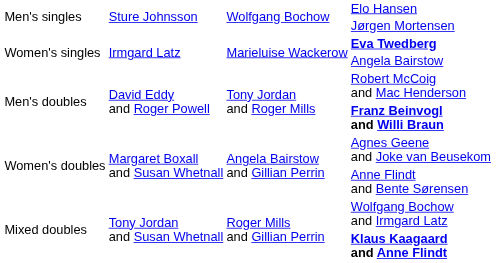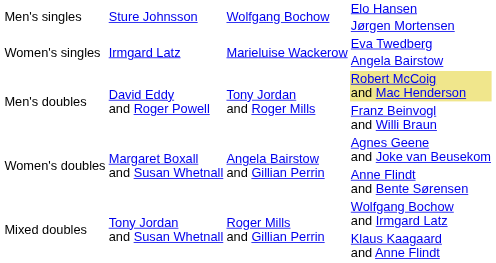(394, 43) bold -> (392, 43) normal
(408, 86) no background -> (408, 86) khaki background
(397, 118) bold -> (394, 118) normal
(399, 246) bold -> (396, 246) normal
